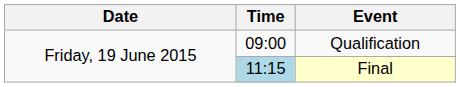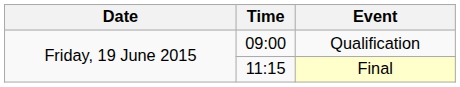(266, 69) lightblue background -> (266, 69) no background
